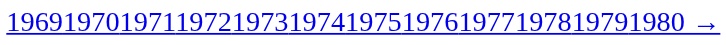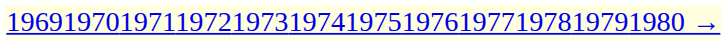(363, 21) no background -> (363, 21) lightyellow background
